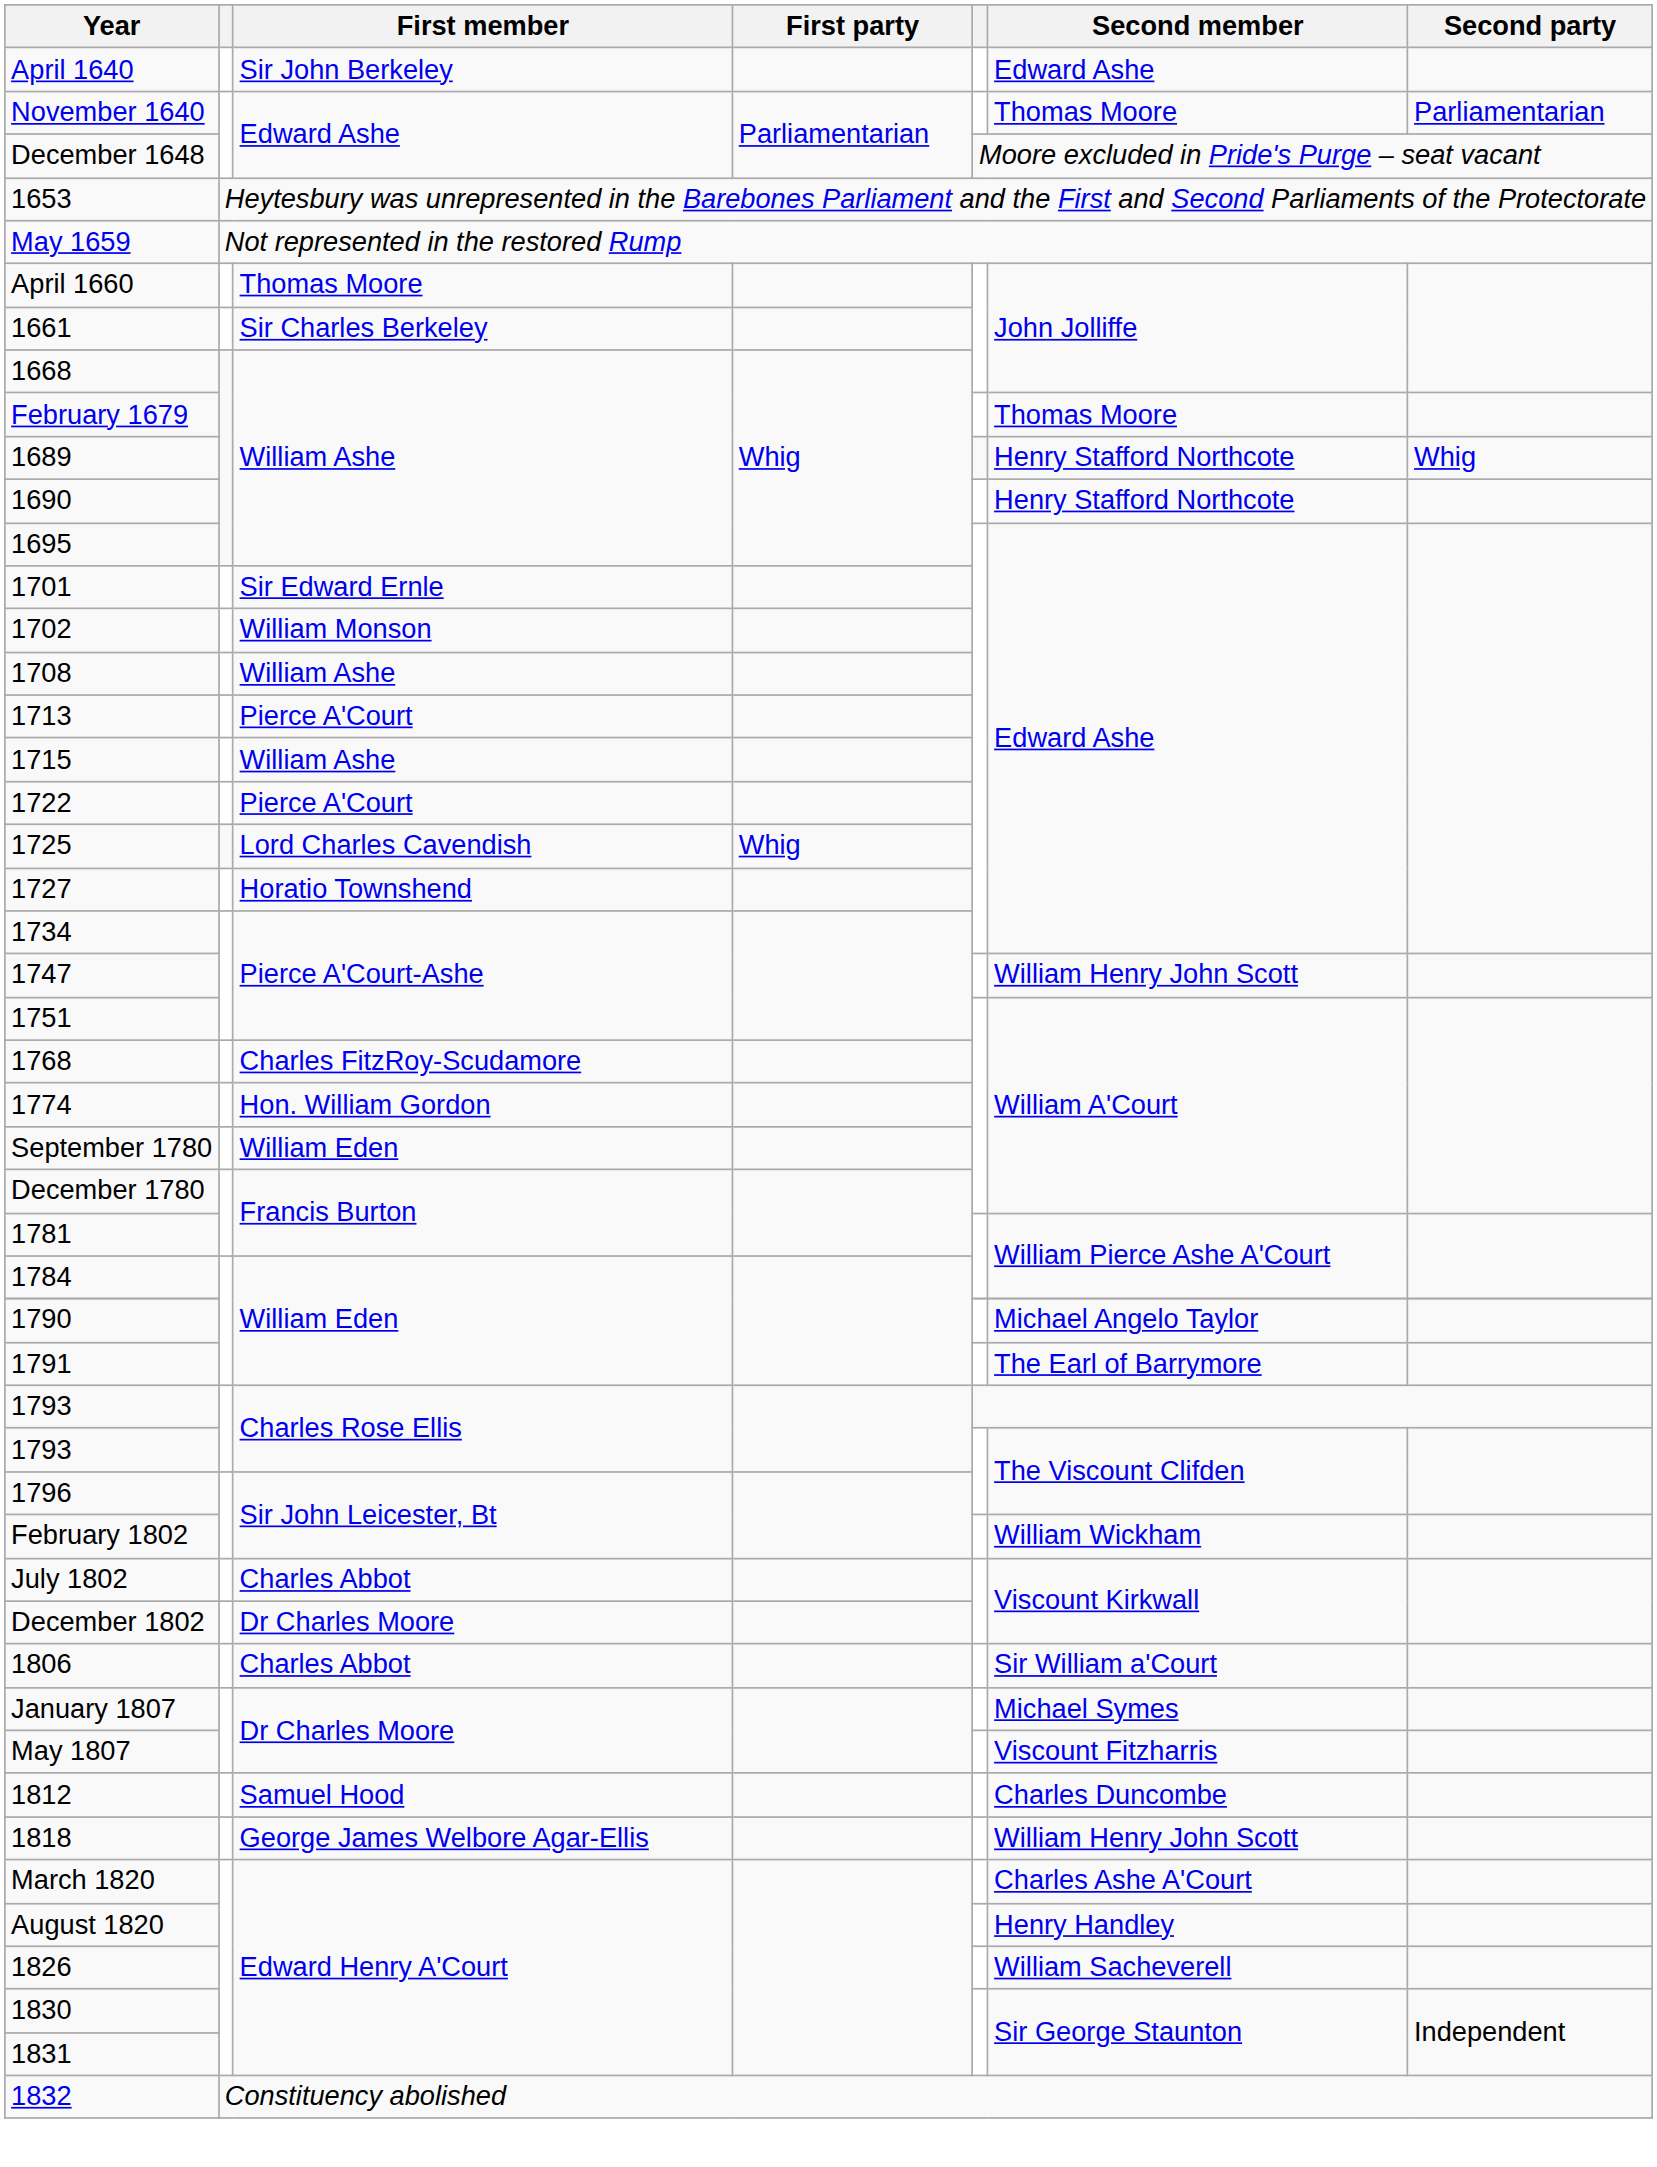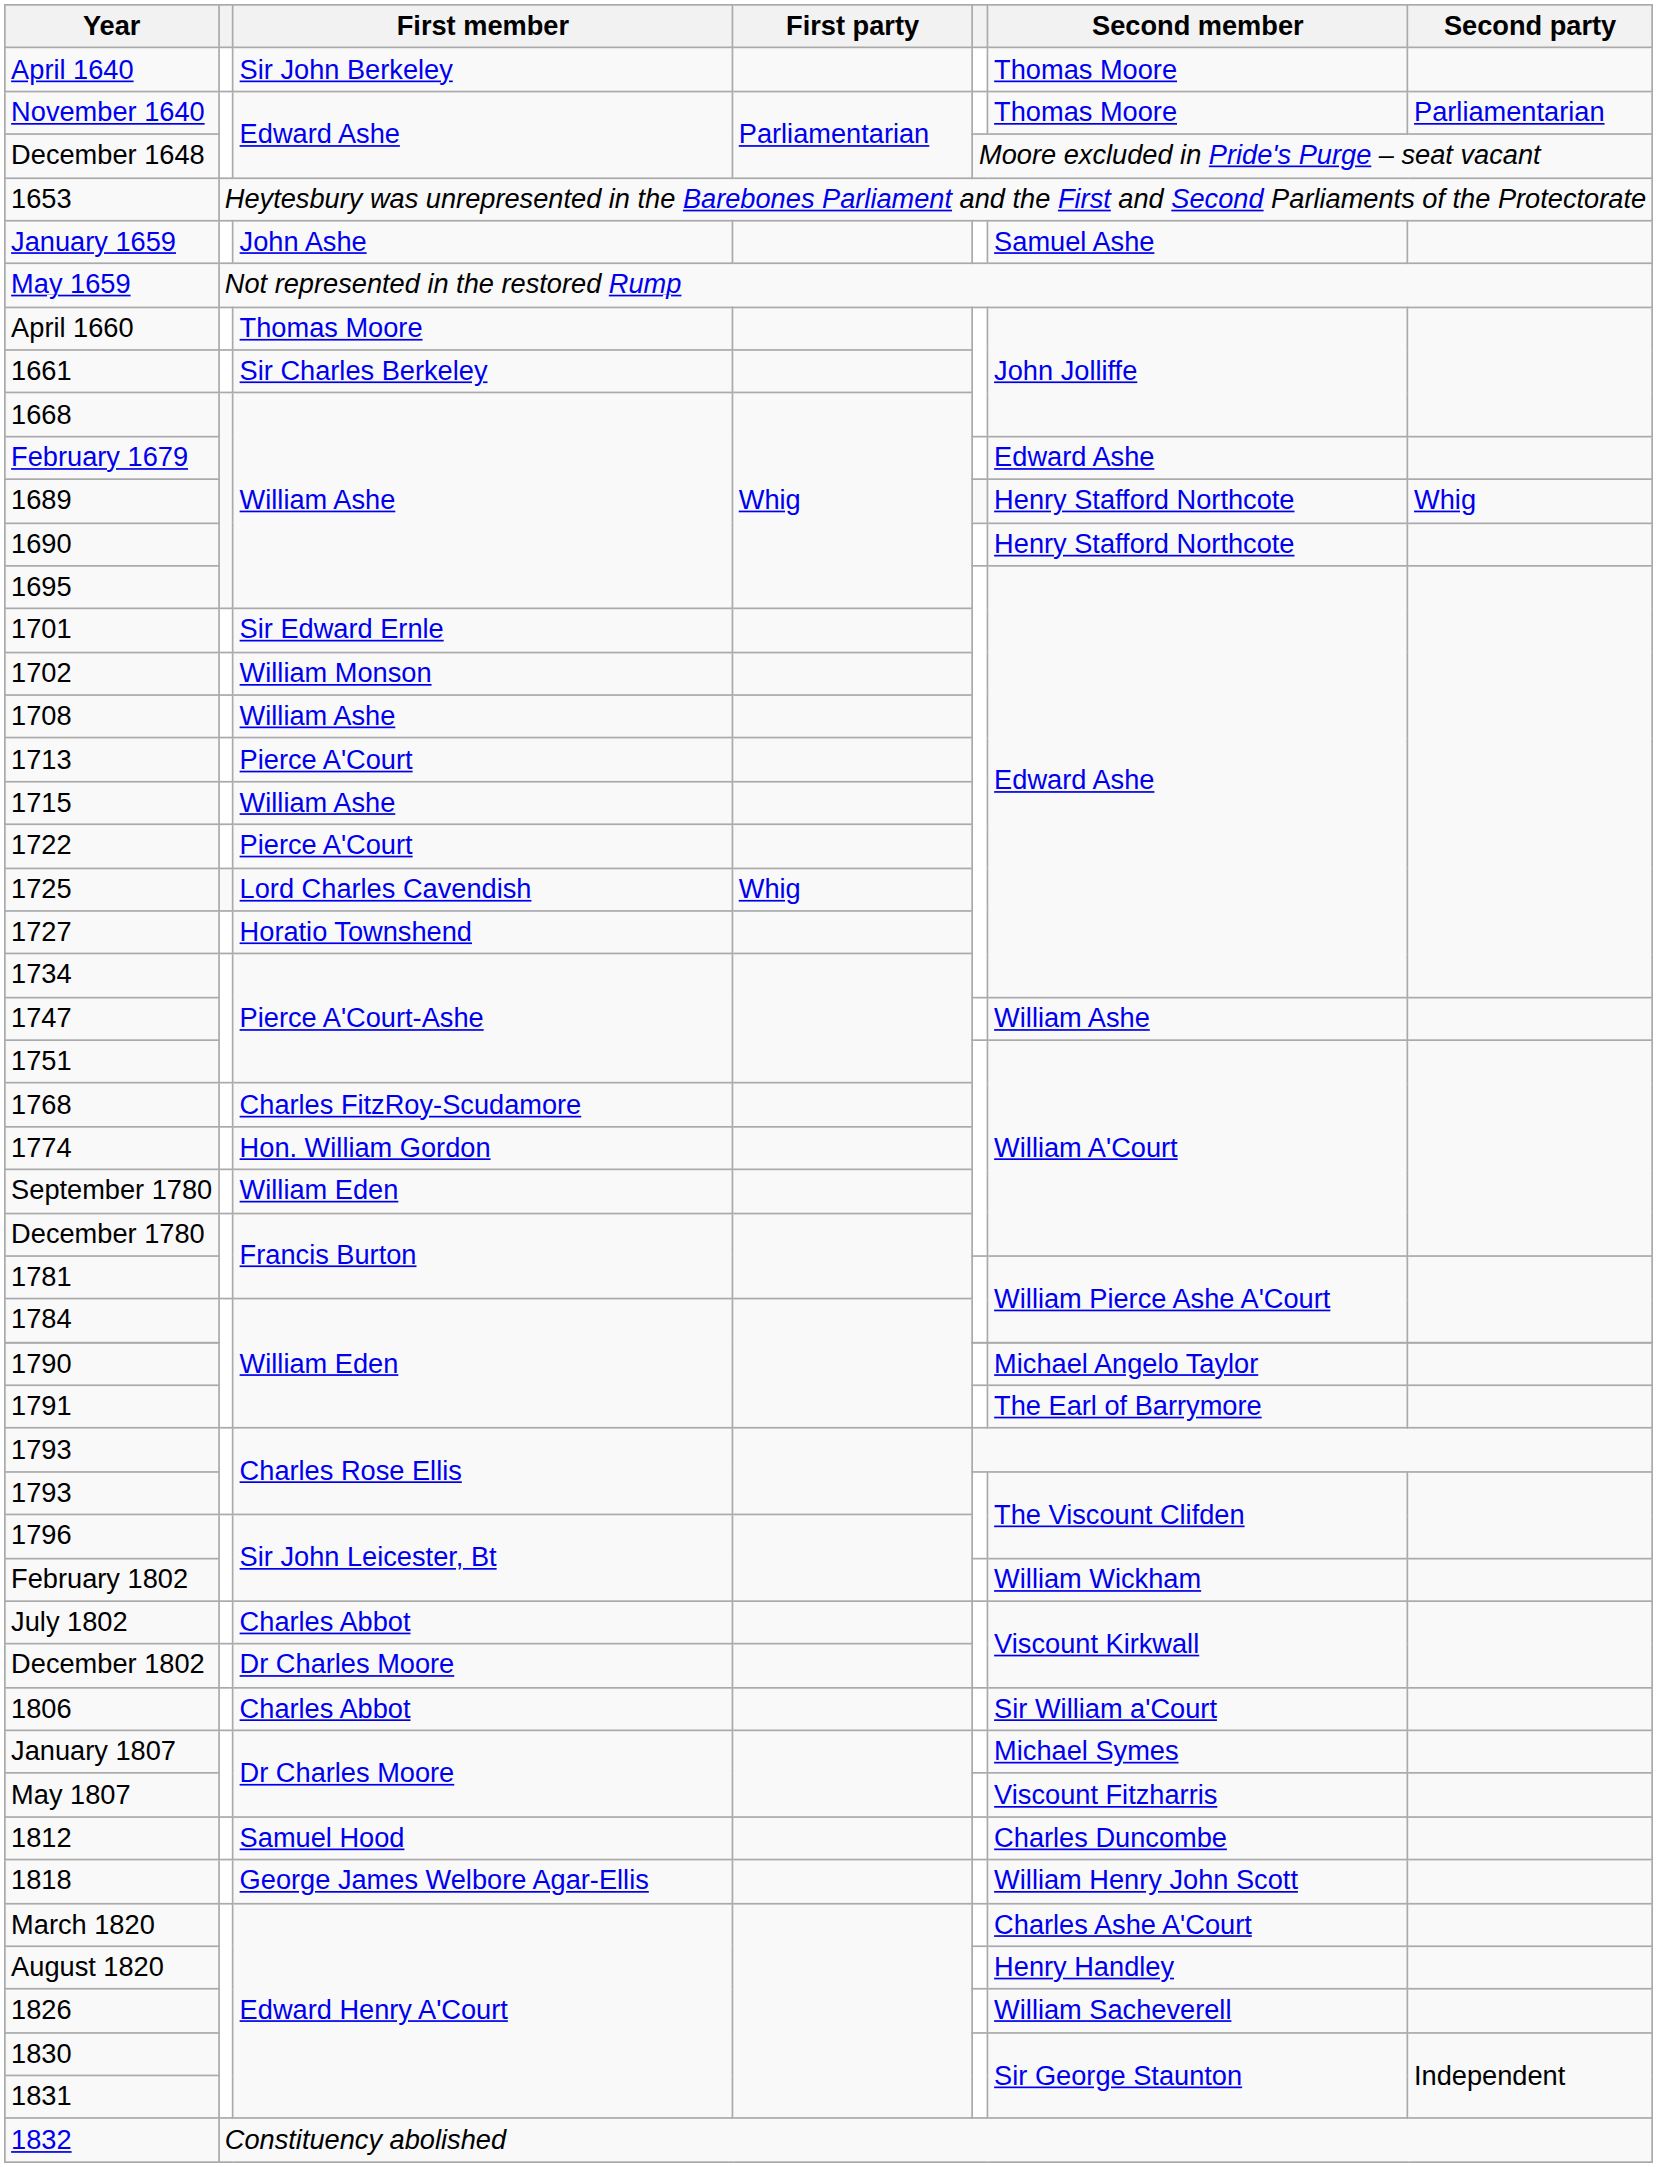(1074, 69) Edward Ashe -> (1086, 69) Thomas Moore
+ row: (94, 241)
(1086, 414) Thomas Moore -> (1074, 457) Edward Ashe
(1146, 975) William Henry John Scott -> (1072, 1018) William Ashe
